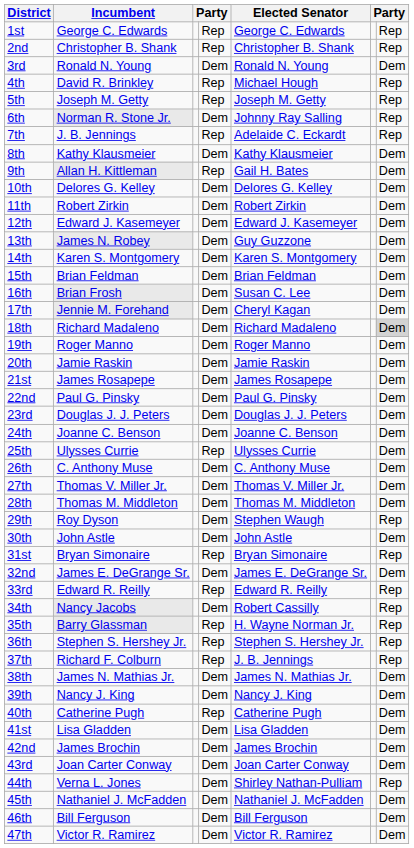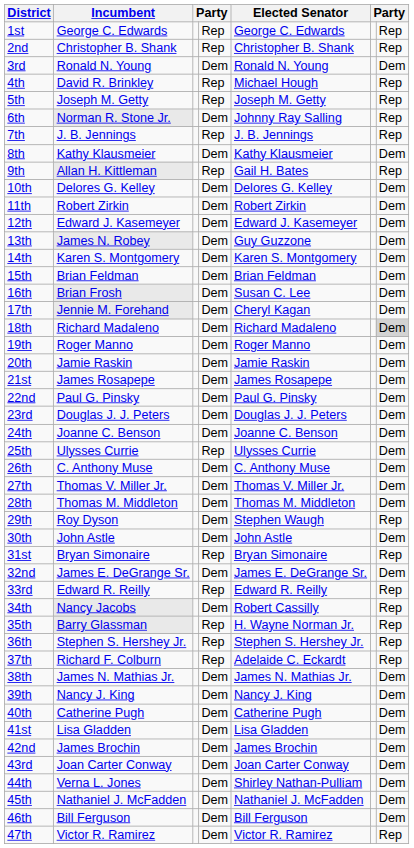(290, 135) Adelaide C. Eckardt -> (274, 135) J. B. Jennings
(392, 170) Dem -> (390, 170) Rep
(274, 660) J. B. Jennings -> (290, 660) Adelaide C. Eckardt
(213, 712) Rep -> (215, 712) Dem
(390, 782) Rep -> (392, 782) Dem
(392, 835) Dem -> (390, 835) Rep
